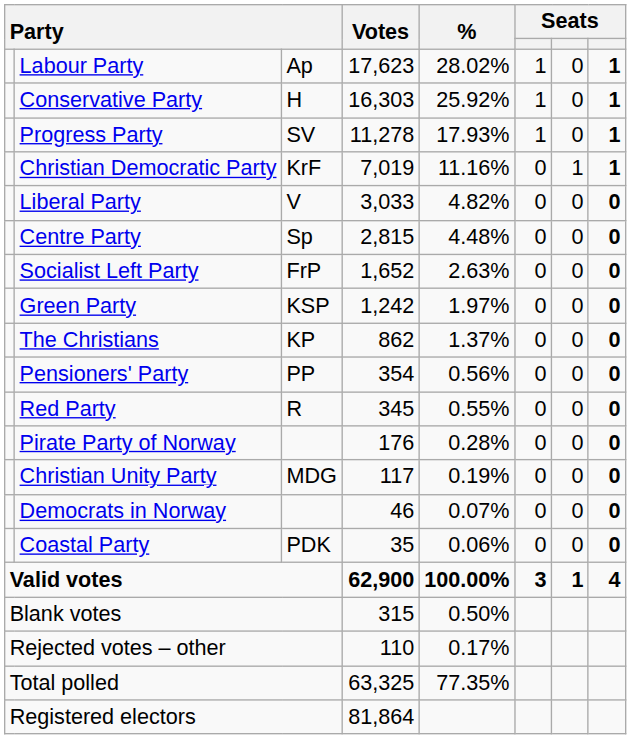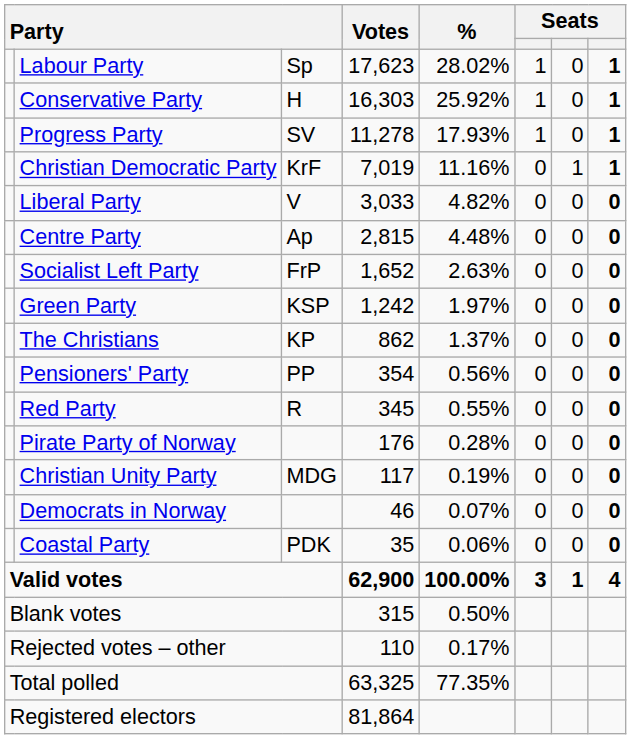(300, 65) Ap -> (300, 65) Sp
(300, 237) Sp -> (300, 237) Ap
